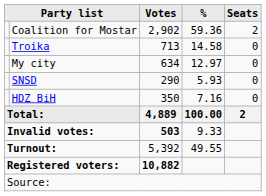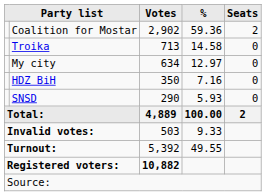rows swapped: (34, 98) <-> (24, 81)
(170, 132) bold -> (170, 132) normal
